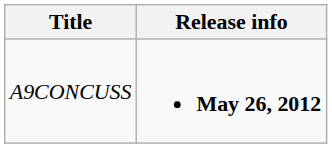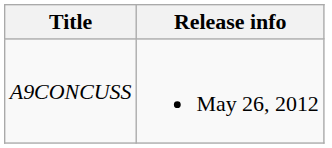(231, 103) bold -> (230, 103) normal
